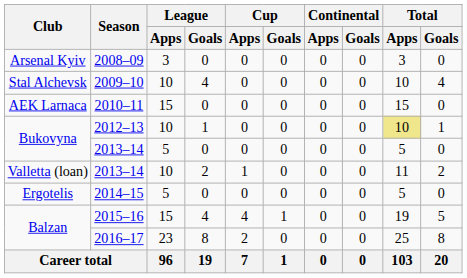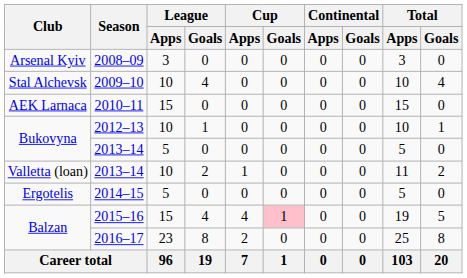(402, 127) khaki background -> (402, 127) no background
(284, 216) no background -> (284, 216) pink background
